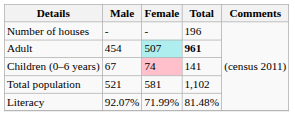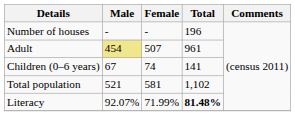(113, 48) no background -> (113, 48) khaki background
(153, 48) paleturquoise background -> (153, 48) no background
(193, 48) bold -> (193, 48) normal
(150, 66) pink background -> (150, 66) no background
(202, 102) normal -> (203, 102) bold
